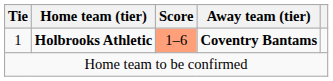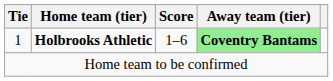(176, 40) lightsalmon background -> (176, 40) no background
(259, 40) no background -> (259, 40) lightgreen background
